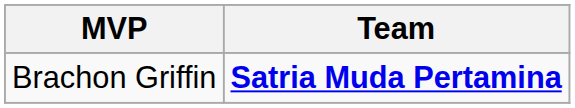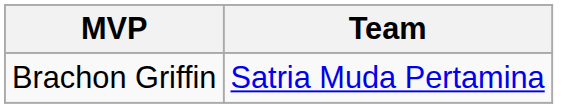(396, 77) bold -> (388, 77) normal
